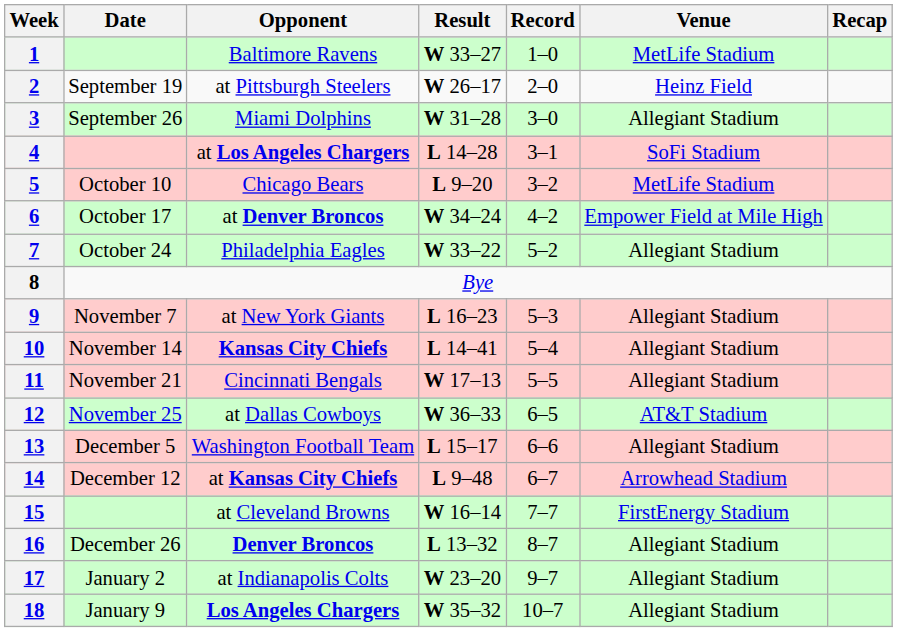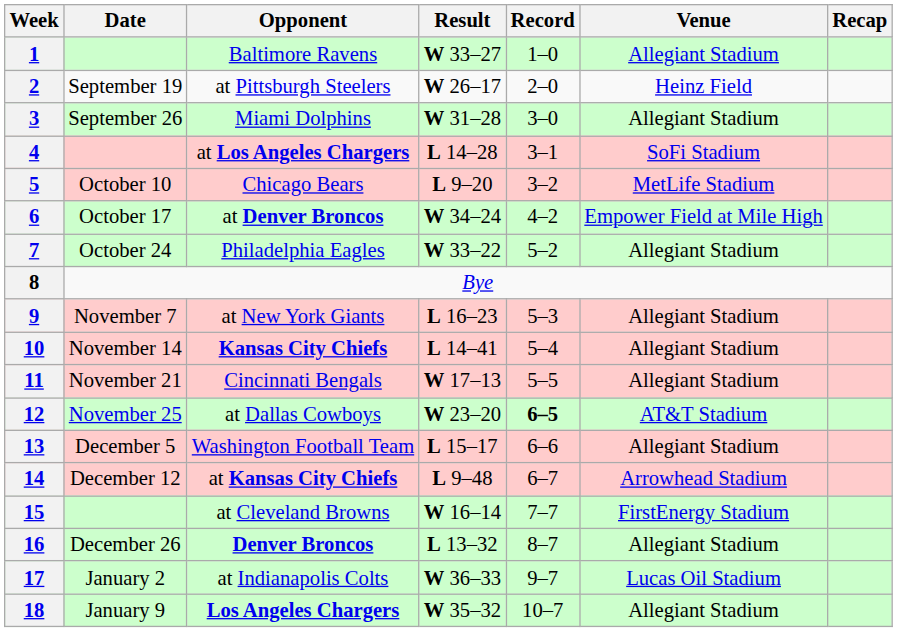(704, 53) MetLife Stadium -> (704, 53) Allegiant Stadium
(462, 413) W 36–33 -> (462, 413) W 23–20
(543, 413) normal -> (543, 413) bold
(462, 577) W 23–20 -> (462, 577) W 36–33
(704, 577) Allegiant Stadium -> (704, 577) Lucas Oil Stadium
